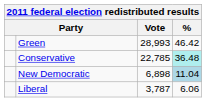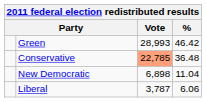(155, 58) no background -> (155, 58) lightsalmon background
(187, 58) paleturquoise background -> (187, 58) no background
(187, 74) lightblue background -> (187, 74) no background
